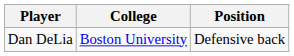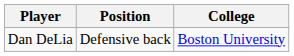columns swapped: (240, 16) <-> (133, 16)
